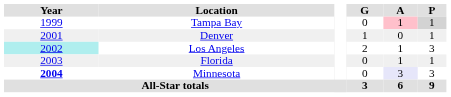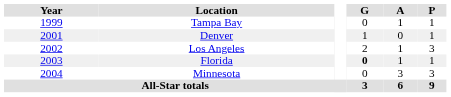(400, 23) pink background -> (400, 23) no background
(432, 23) lightgrey background -> (432, 23) no background
(51, 48) paleturquoise background -> (51, 48) no background
(365, 60) normal -> (365, 60) bold
(51, 73) bold -> (51, 73) normal
(400, 73) lavender background -> (400, 73) no background
